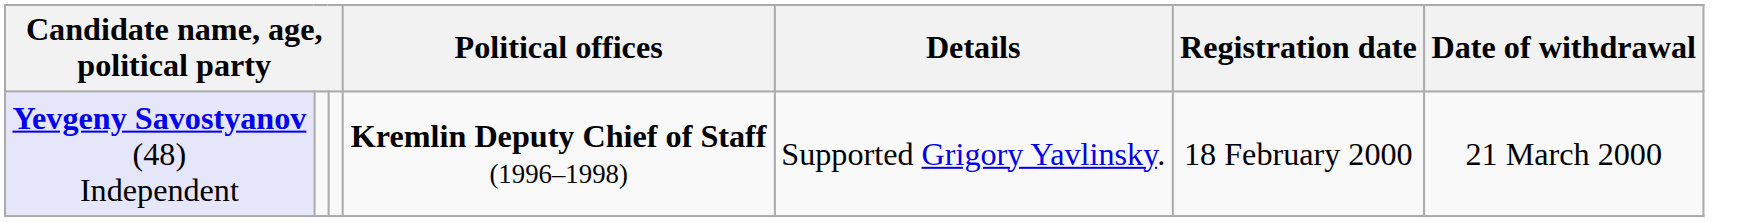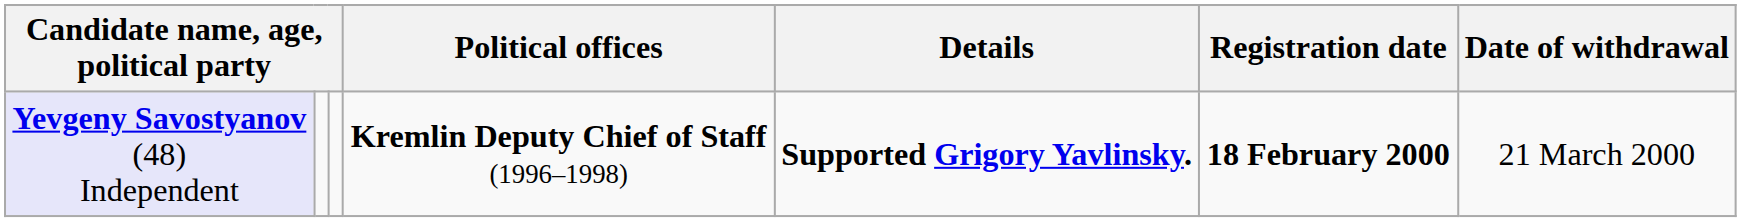(973, 153) normal -> (987, 153) bold
(1298, 153) normal -> (1328, 153) bold
